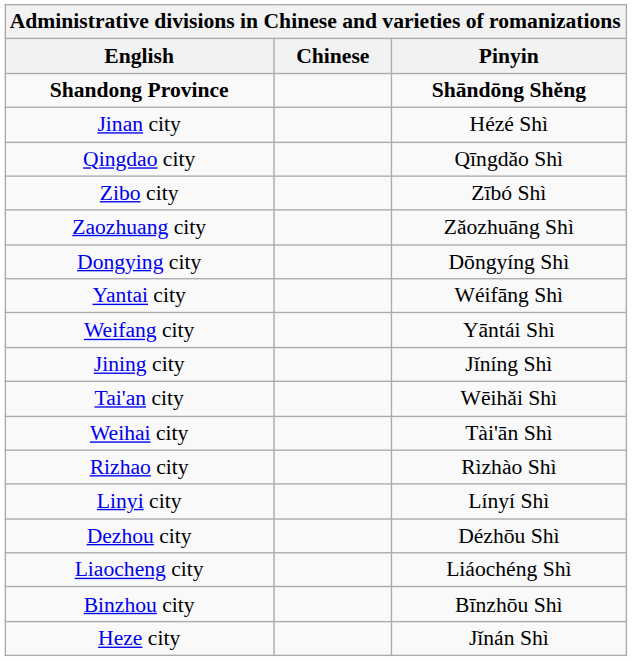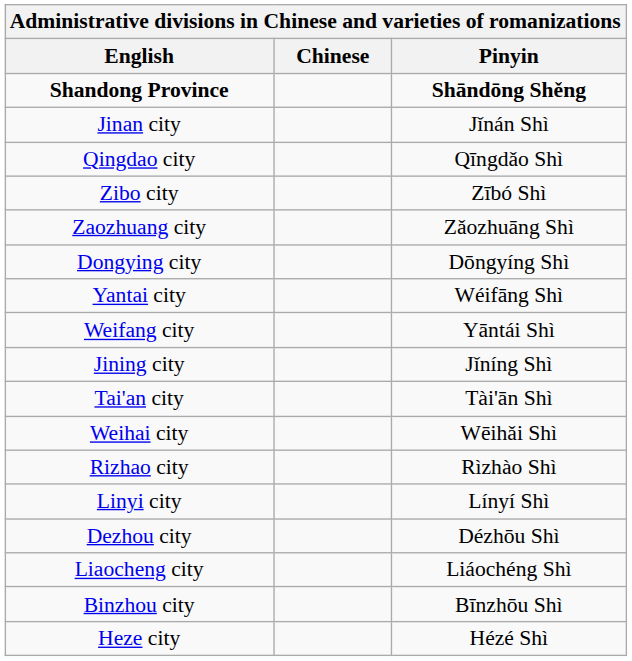(509, 124) Hézé Shì -> (509, 124) Jǐnán Shì
(509, 398) Wēihǎi Shì -> (509, 398) Tài'ān Shì
(509, 432) Tài'ān Shì -> (509, 432) Wēihǎi Shì
(509, 638) Jǐnán Shì -> (509, 638) Hézé Shì
